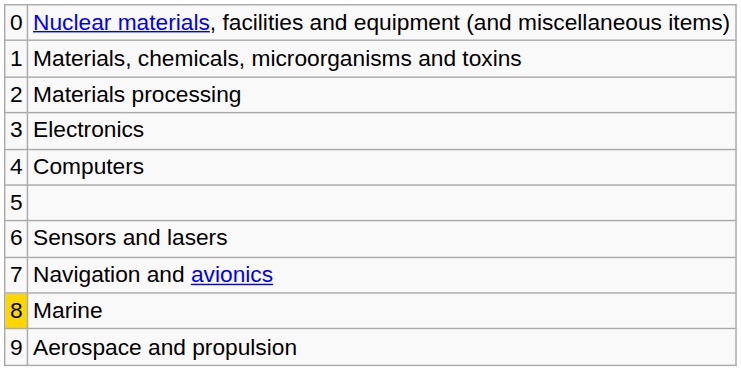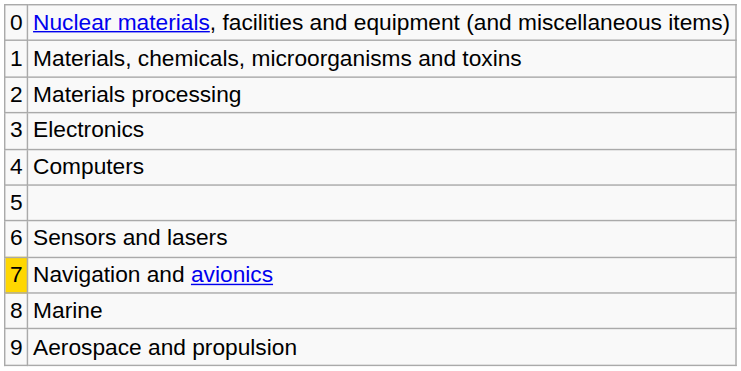(16, 274) no background -> (16, 274) gold background
(16, 310) gold background -> (16, 310) no background
